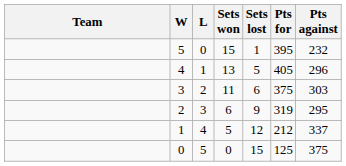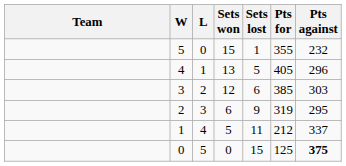(283, 49) 395 -> (283, 49) 355
(228, 89) 11 -> (228, 89) 12
(283, 89) 375 -> (283, 89) 385
(257, 130) 12 -> (257, 130) 11
(318, 150) normal -> (318, 150) bold
